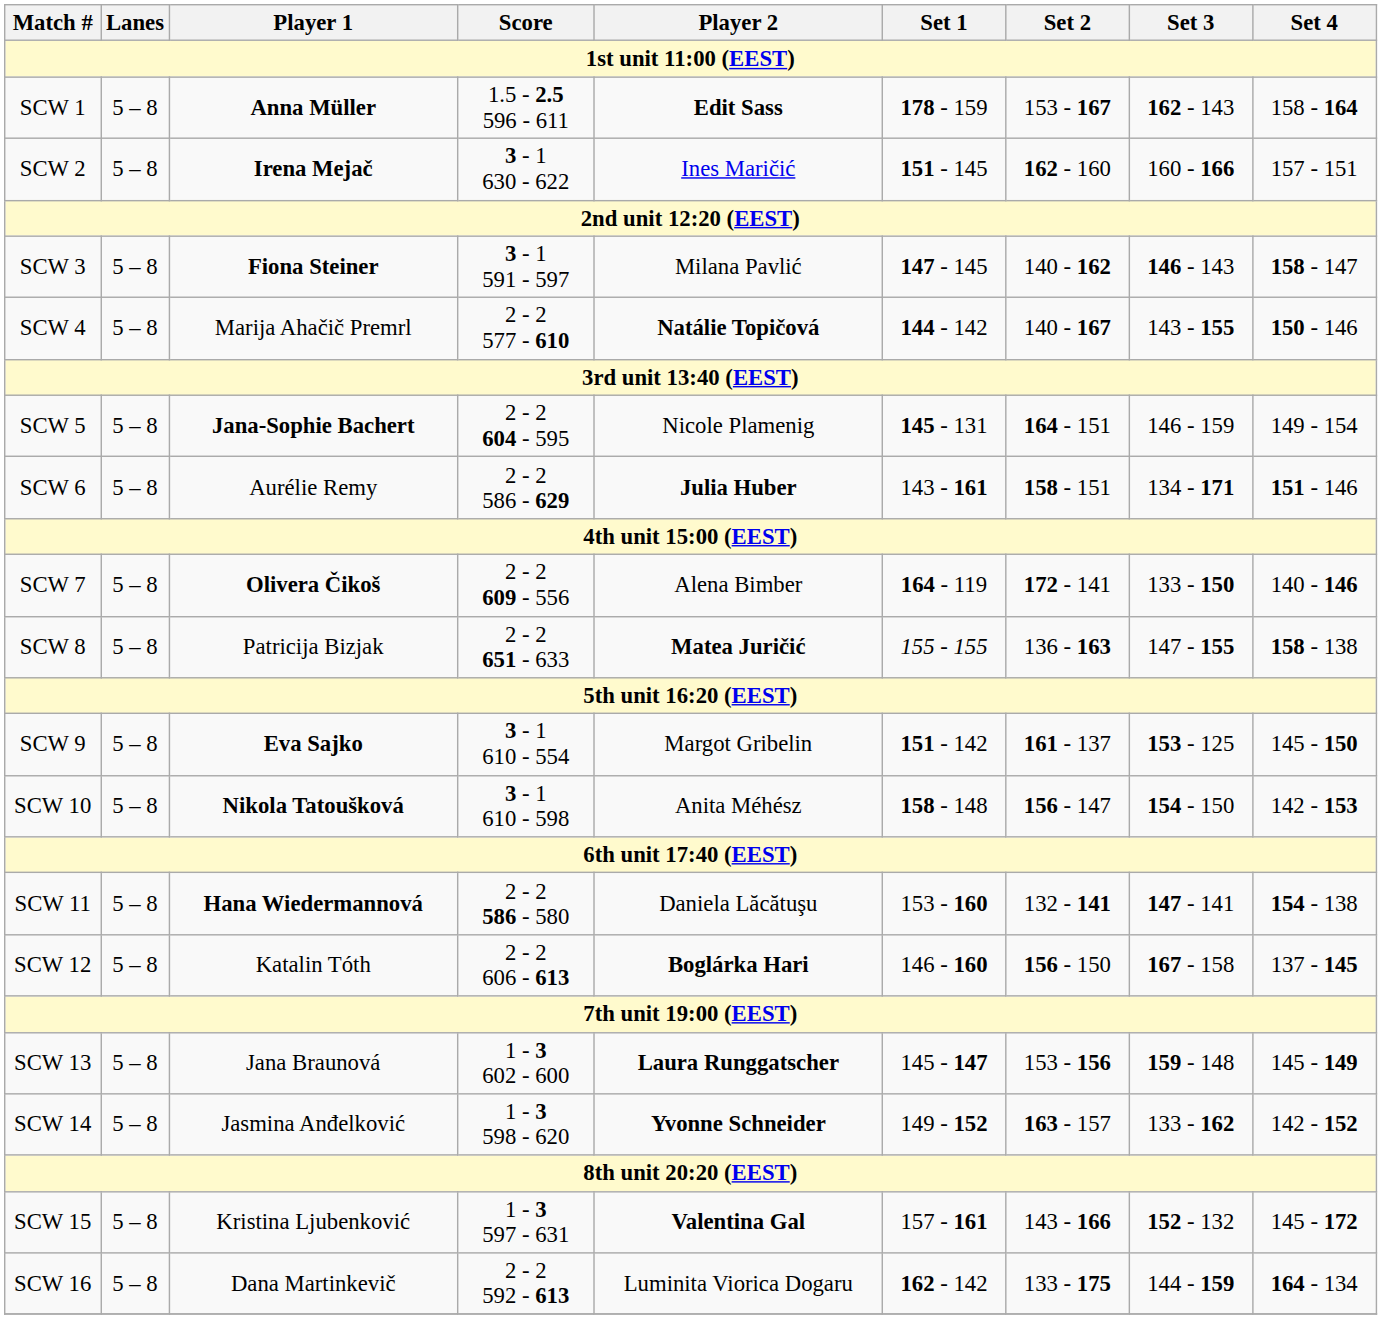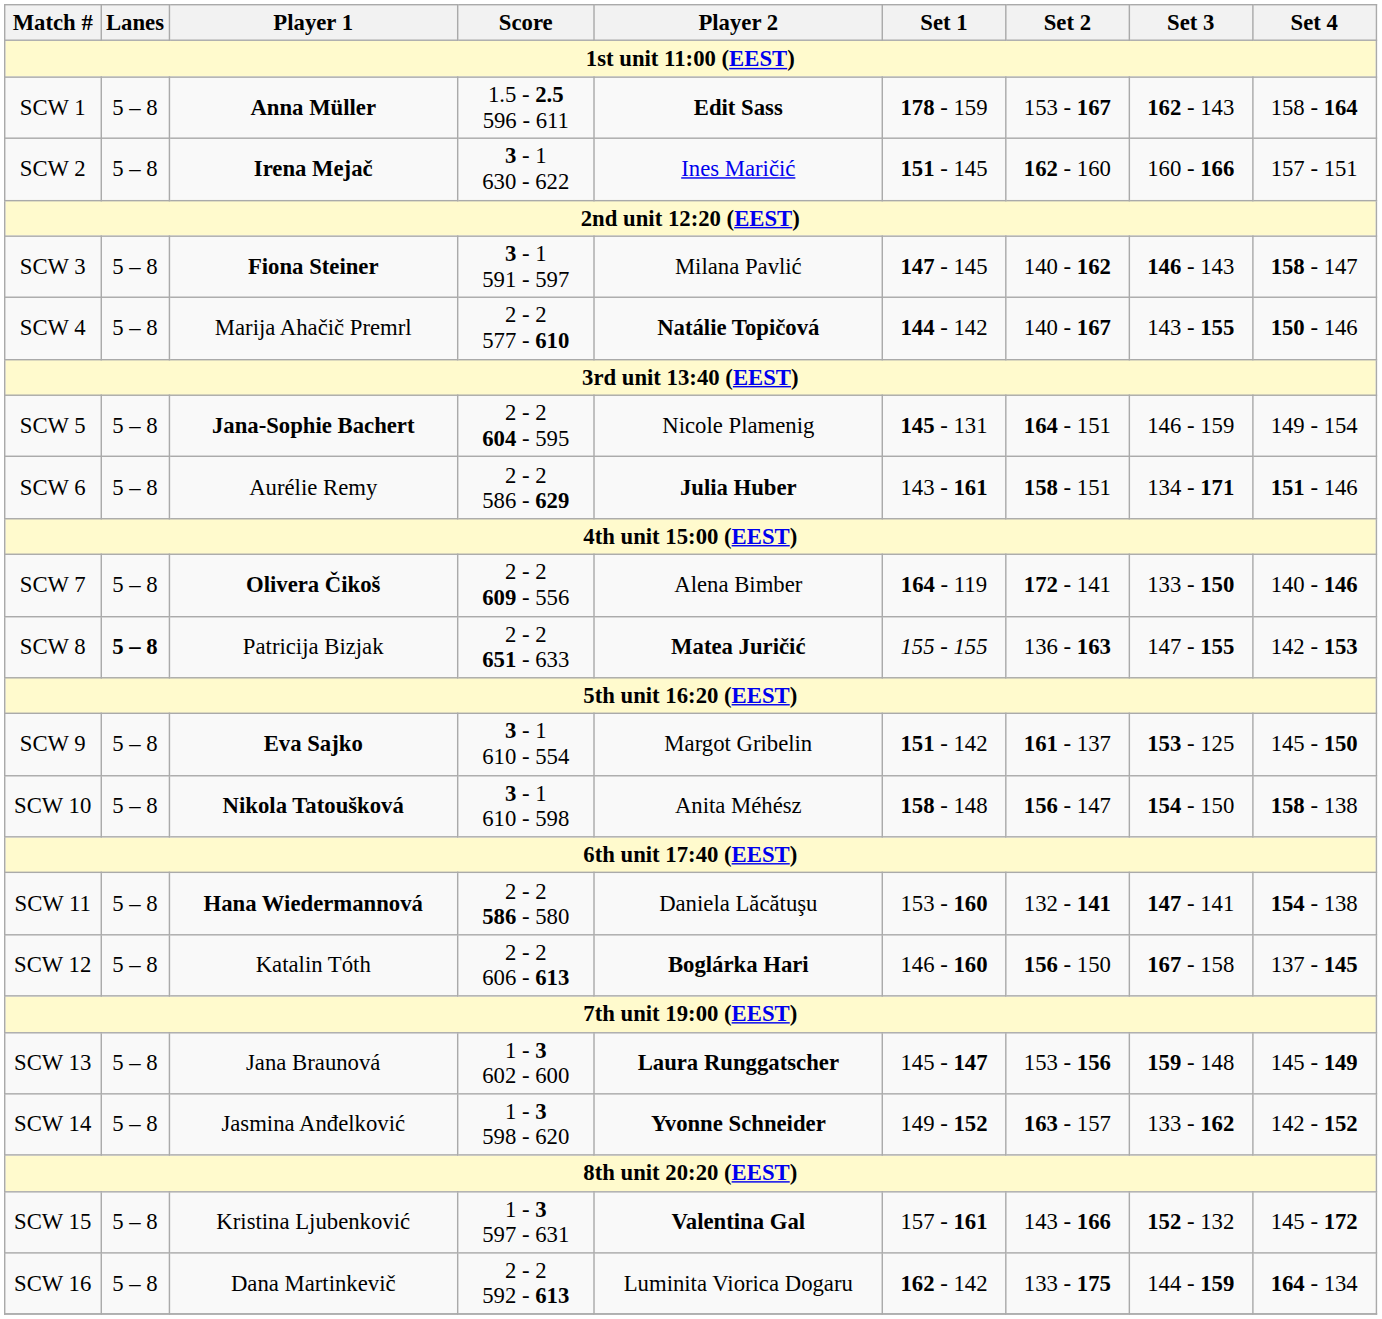(135, 646) normal -> (135, 646) bold
(1314, 646) 158 - 138 -> (1314, 646) 142 - 153
(1314, 805) 142 - 153 -> (1314, 805) 158 - 138
